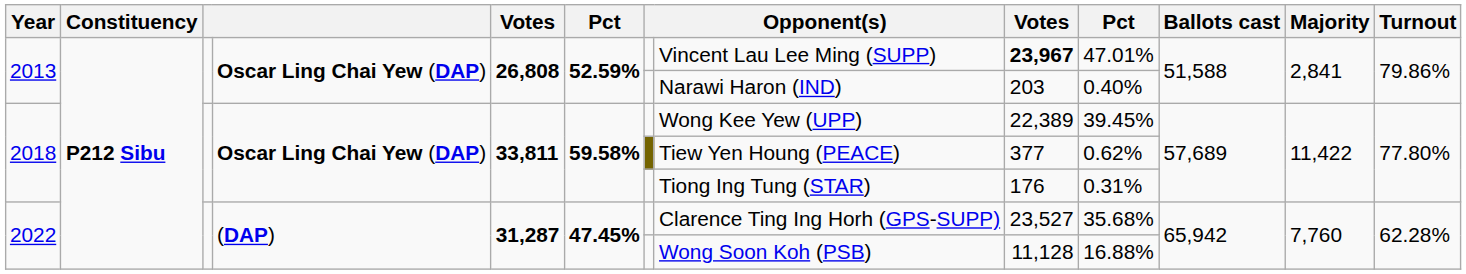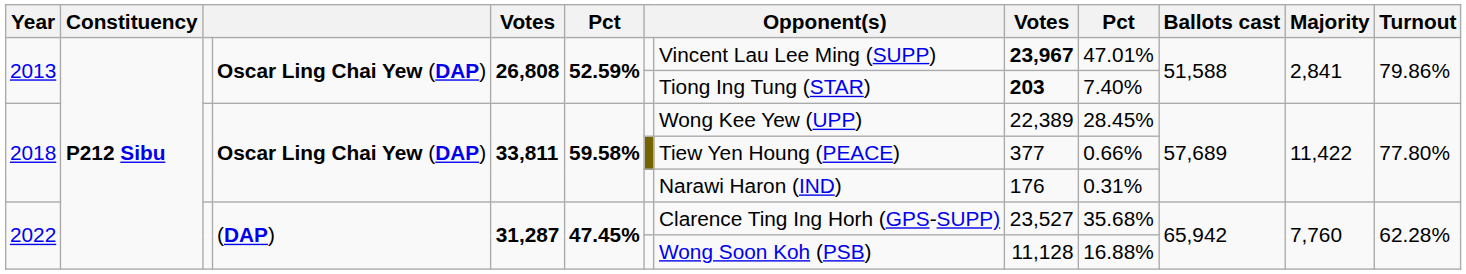(750, 87) Narawi Haron (IND) -> (765, 87) Tiong Ing Tung (STAR)
(1027, 87) normal -> (1027, 87) bold
(1113, 87) 0.40% -> (1113, 87) 7.40%
(1118, 120) 39.45% -> (1118, 120) 28.45%
(1113, 153) 0.62% -> (1113, 153) 0.66%
(765, 186) Tiong Ing Tung (STAR) -> (750, 186) Narawi Haron (IND)
